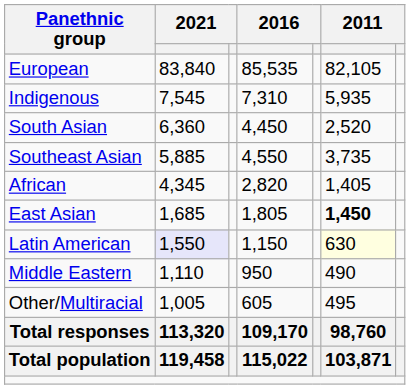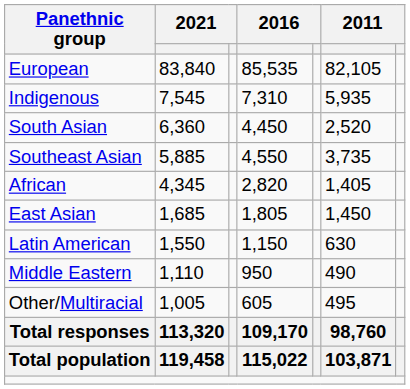(348, 214) bold -> (348, 214) normal
(182, 244) lavender background -> (182, 244) no background
(340, 244) lightyellow background -> (340, 244) no background
